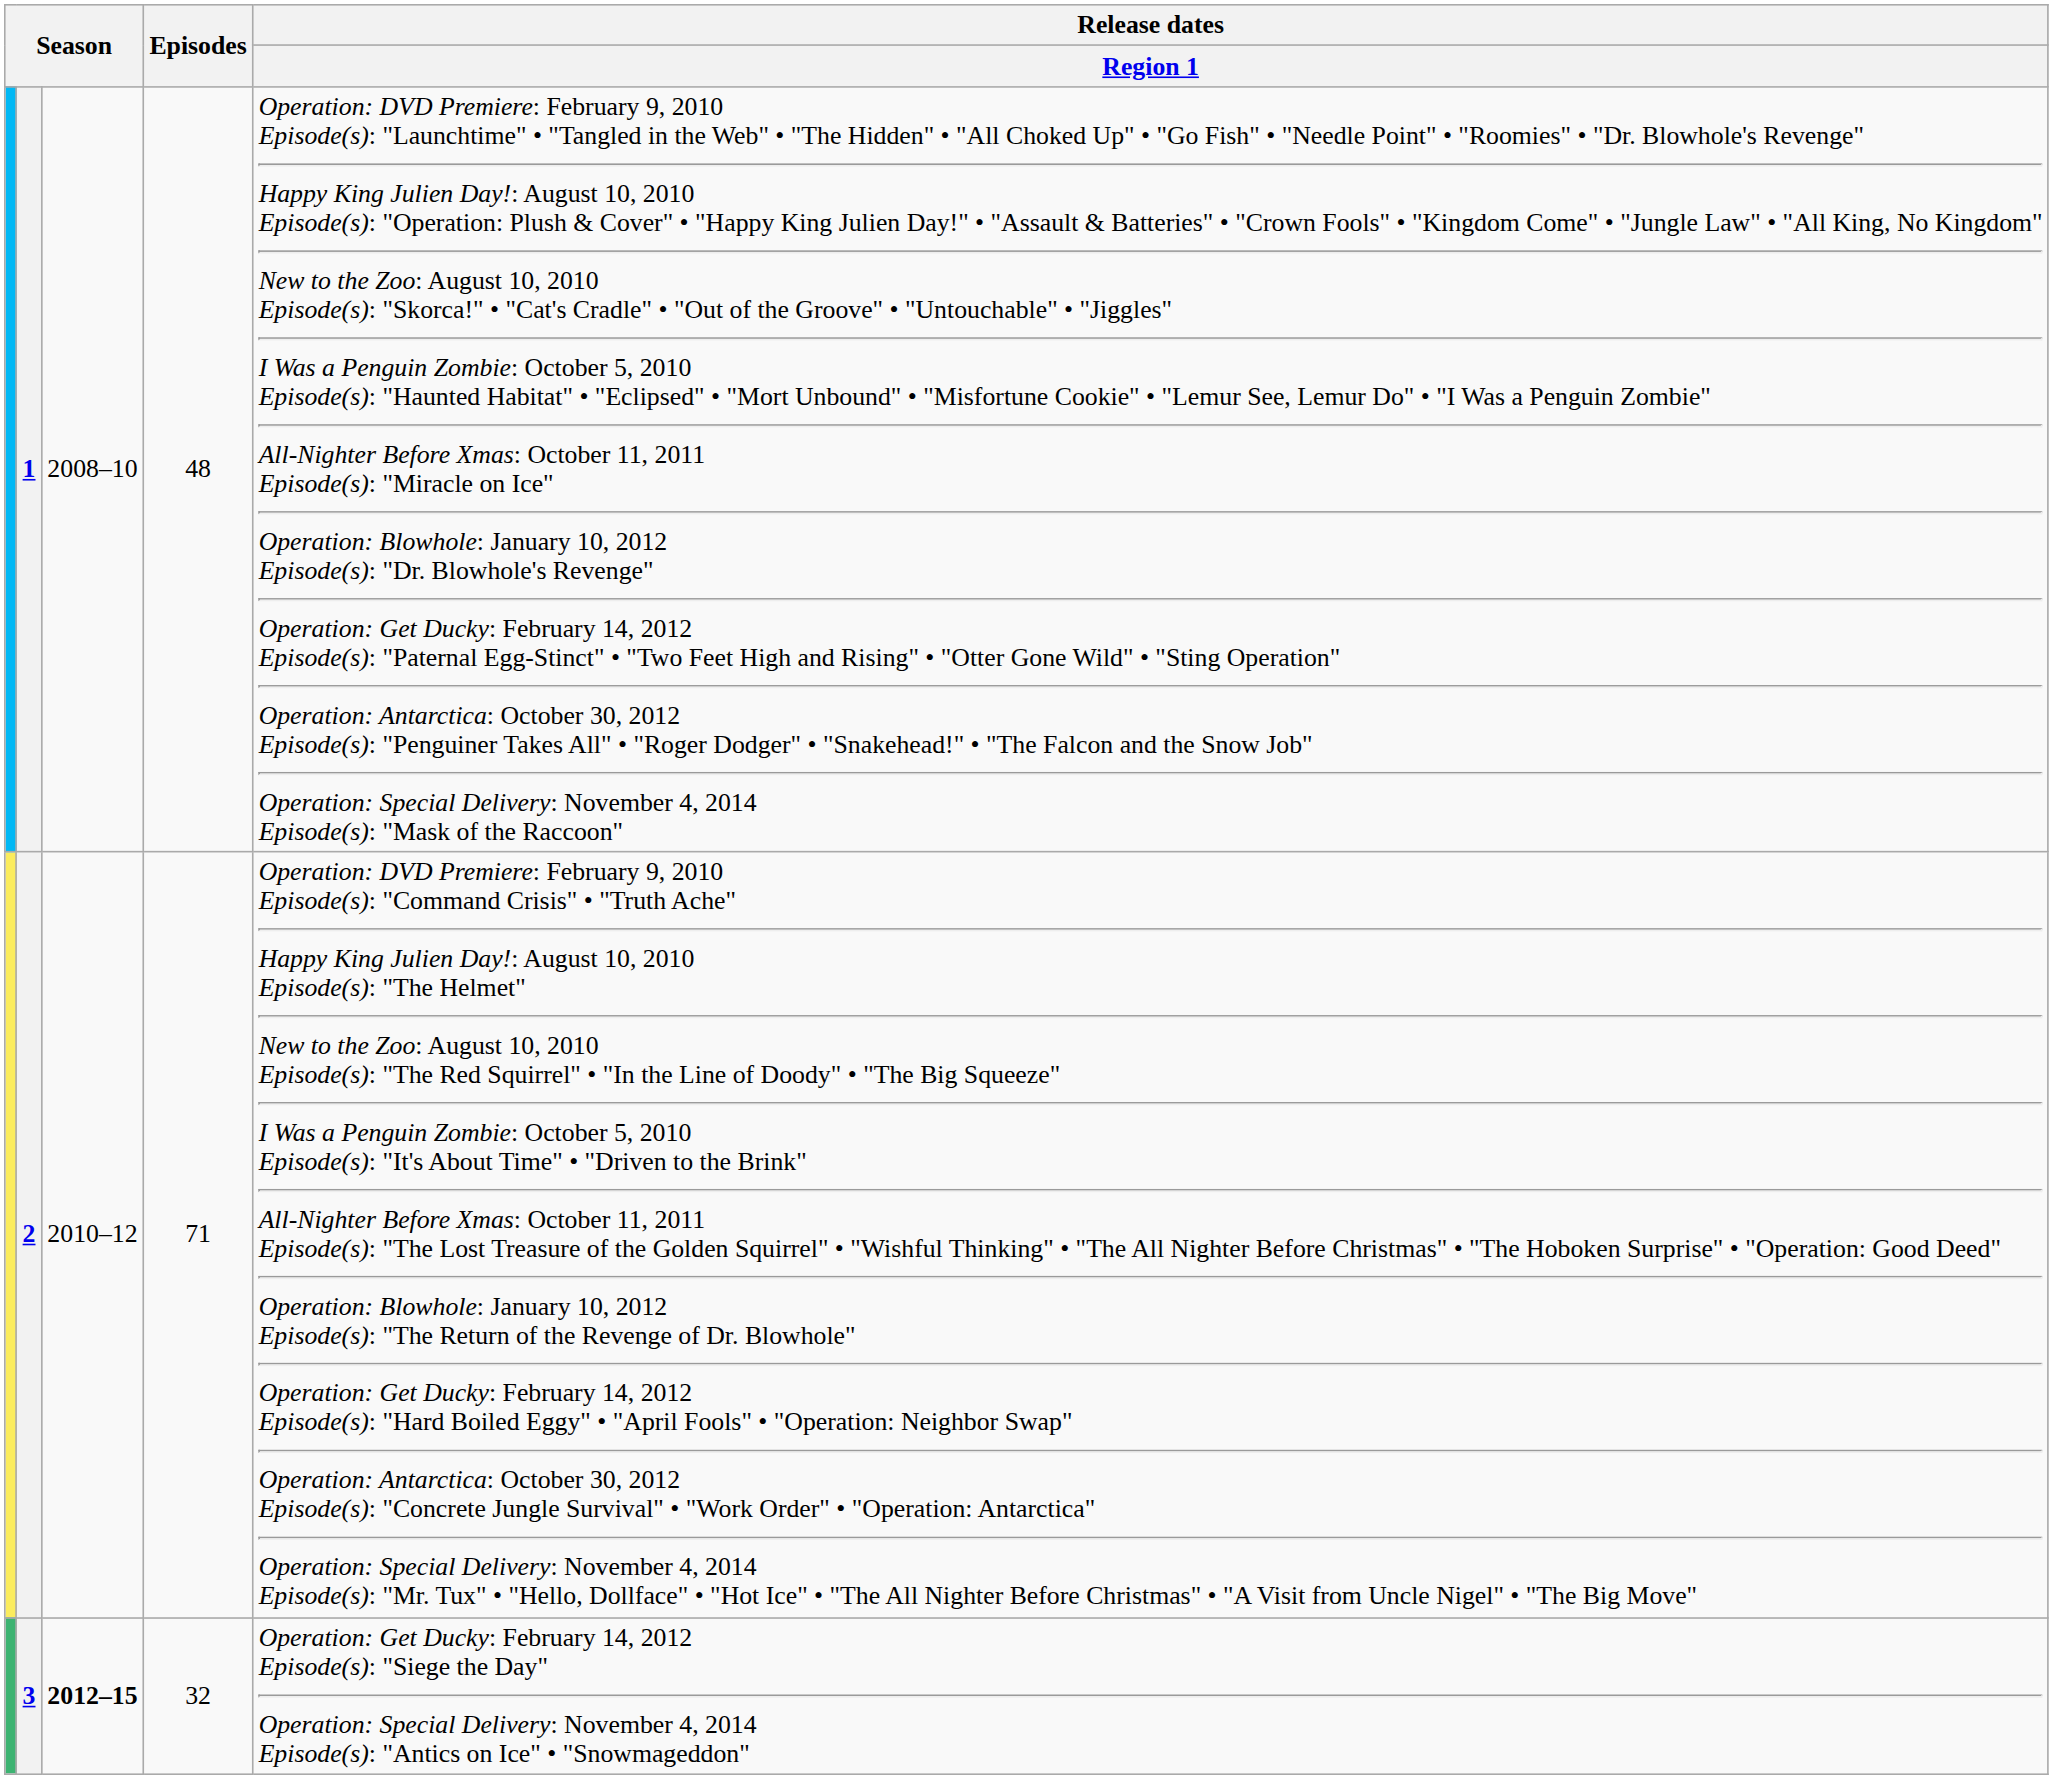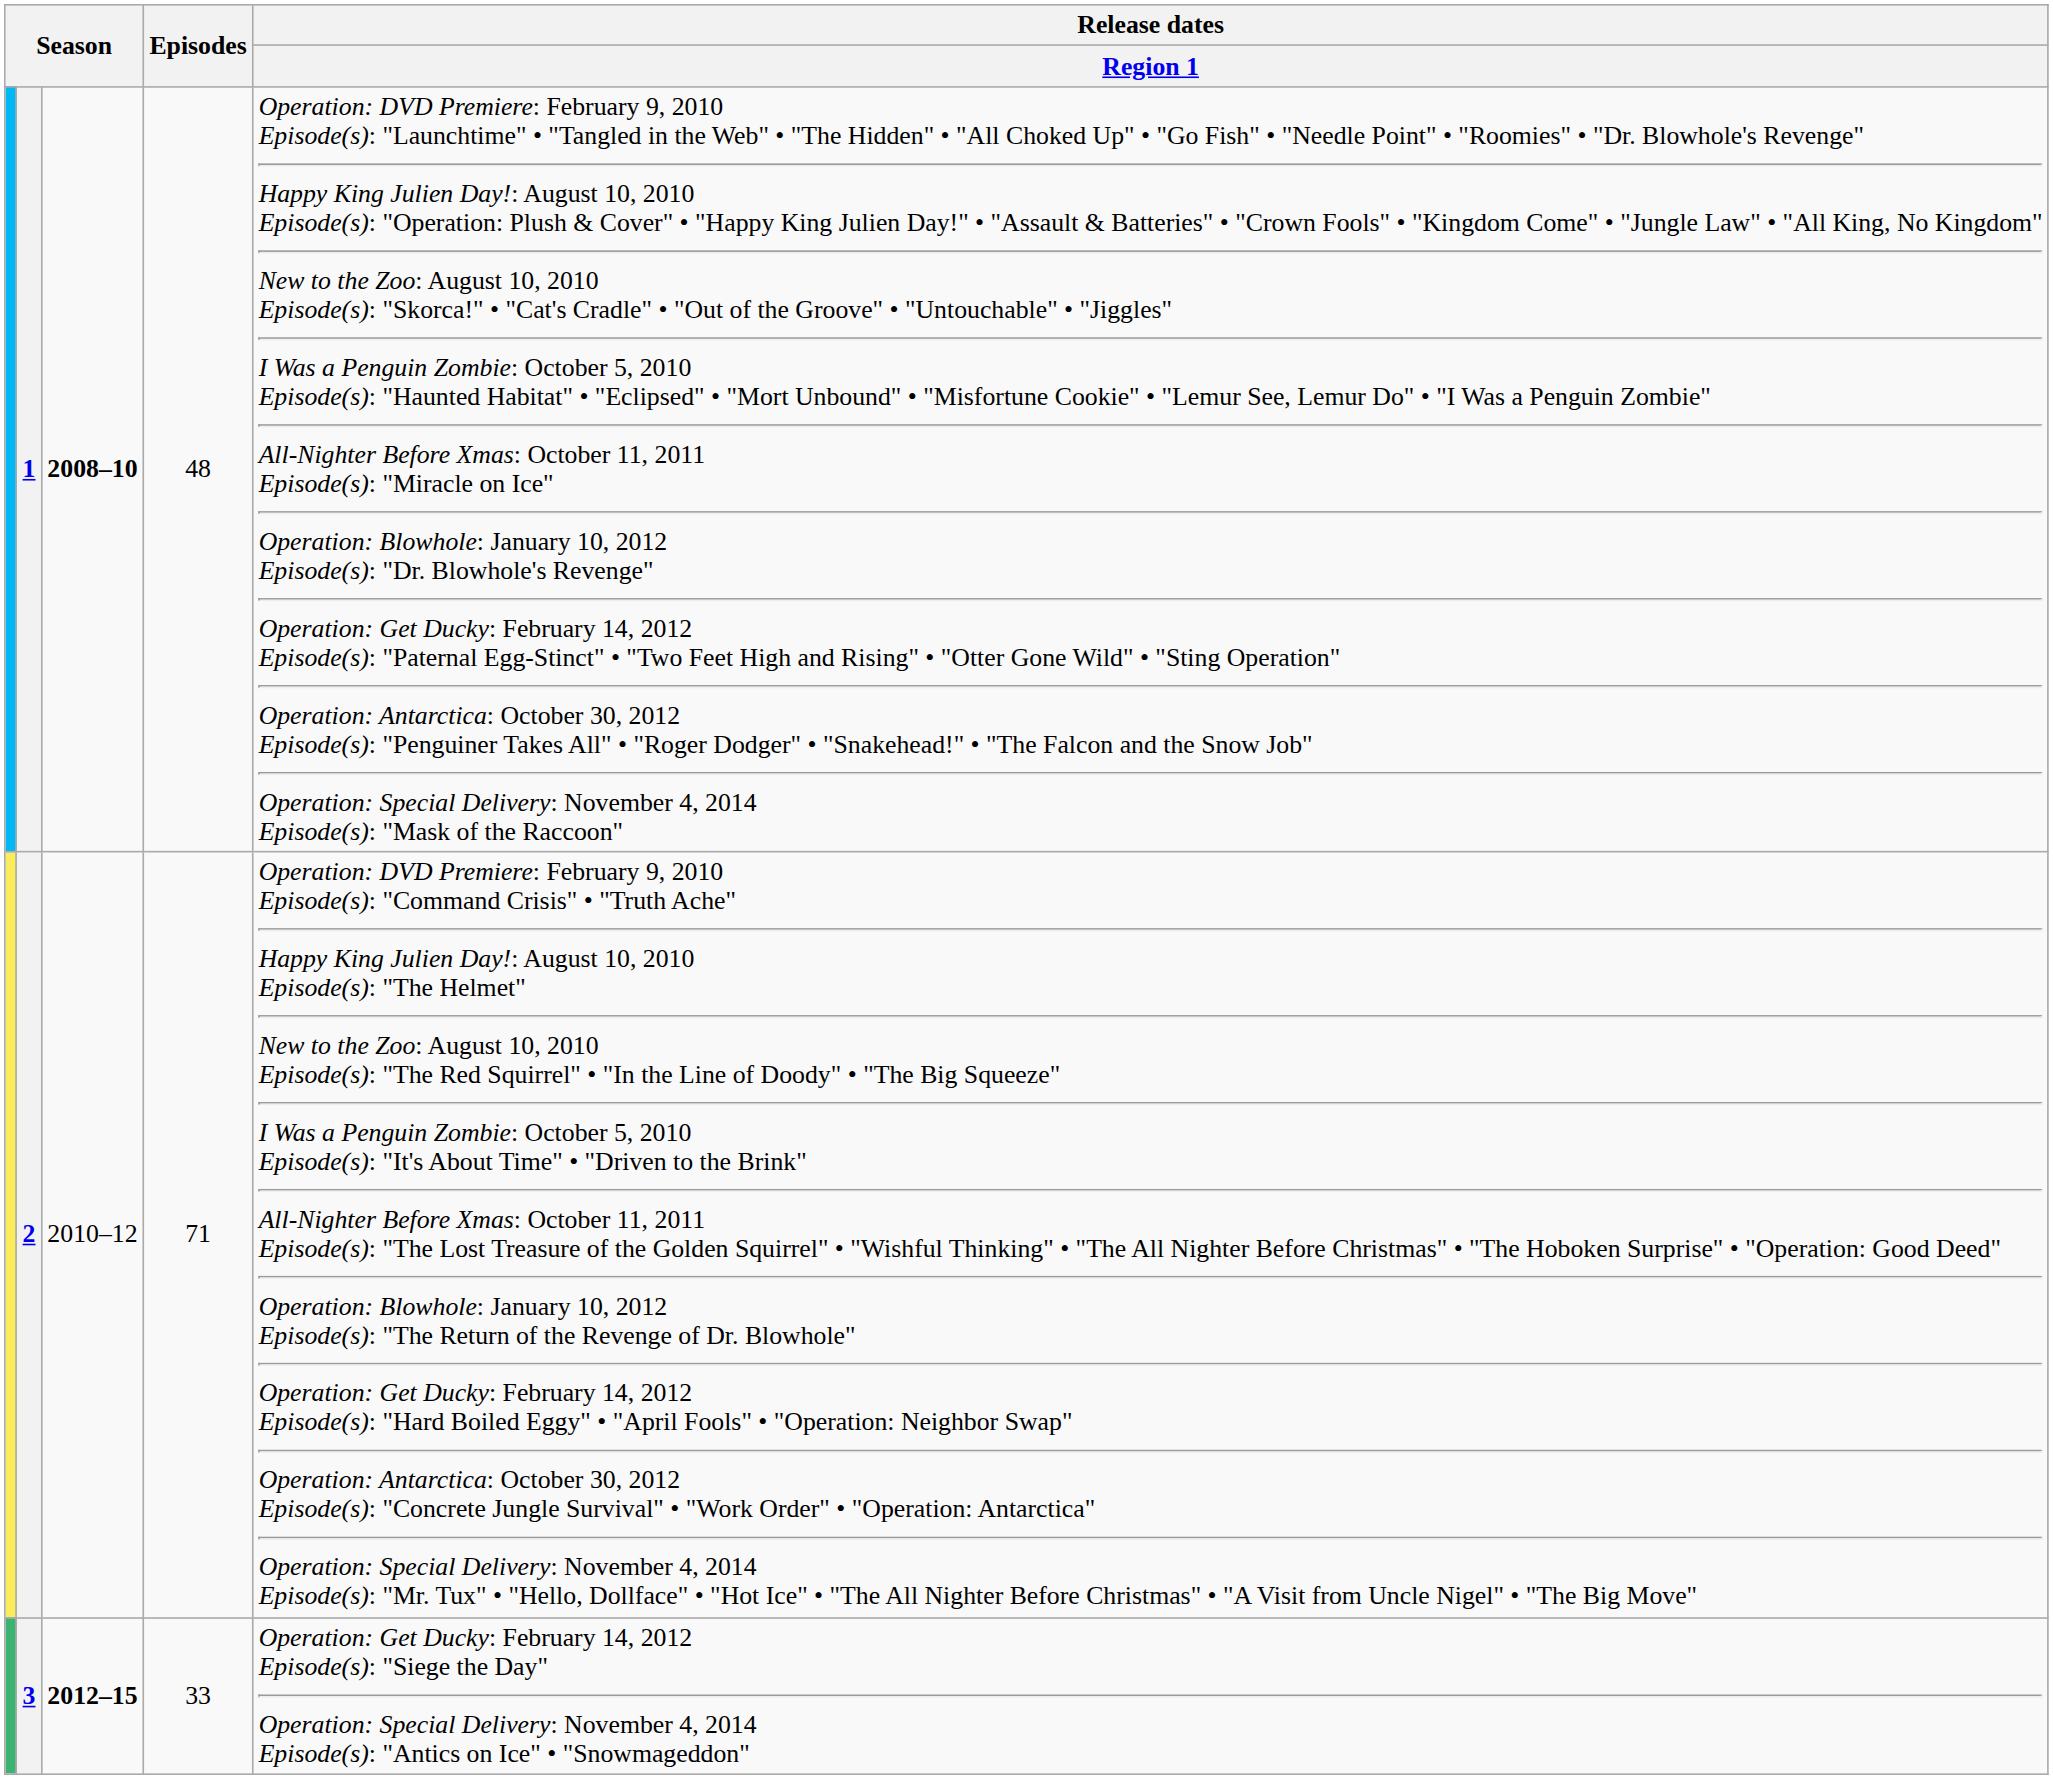(92, 468) normal -> (92, 468) bold
(198, 1695) 32 -> (198, 1695) 33
